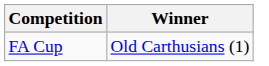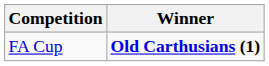(180, 46) normal -> (185, 46) bold
